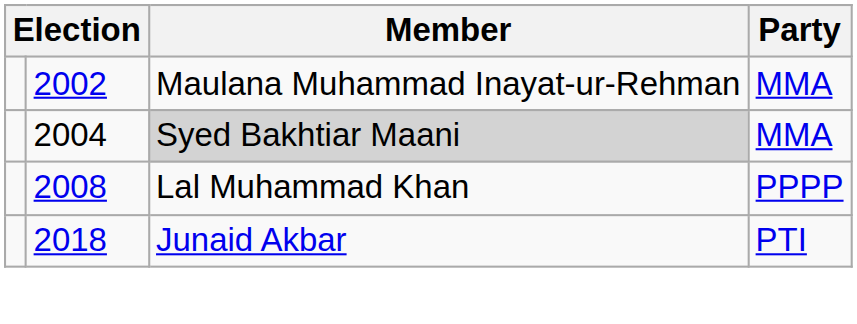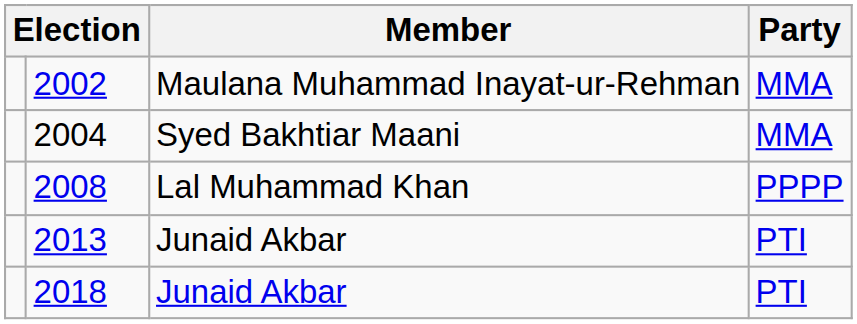(308, 135) lightgrey background -> (308, 135) no background
+ row: (70, 239)
